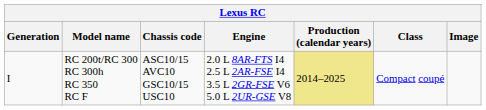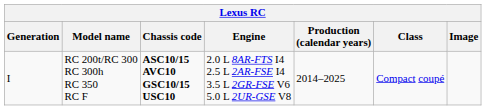(166, 78) normal -> (166, 78) bold
(321, 78) khaki background -> (321, 78) no background
